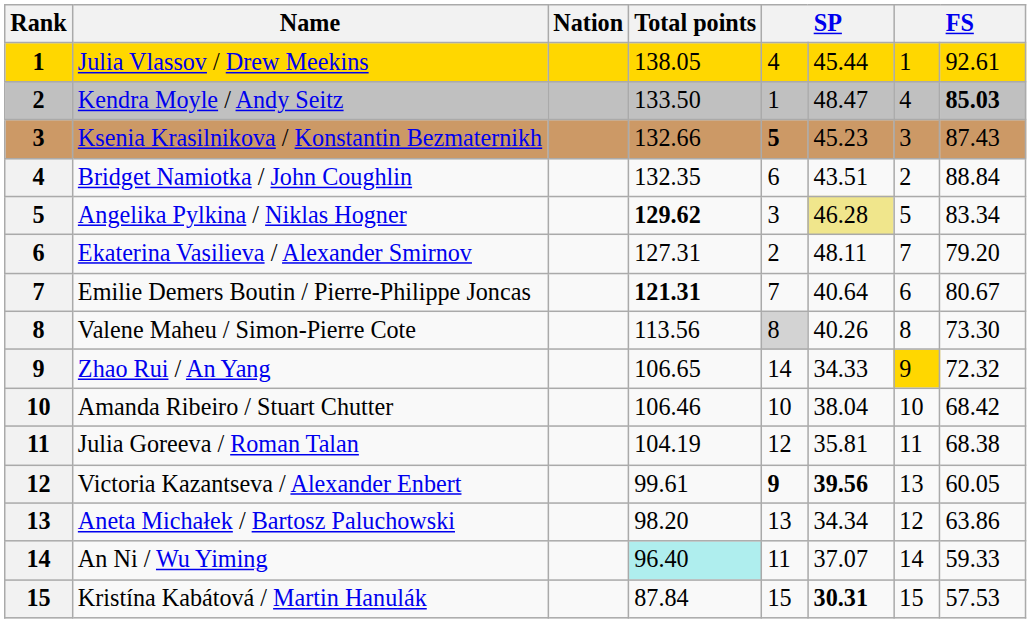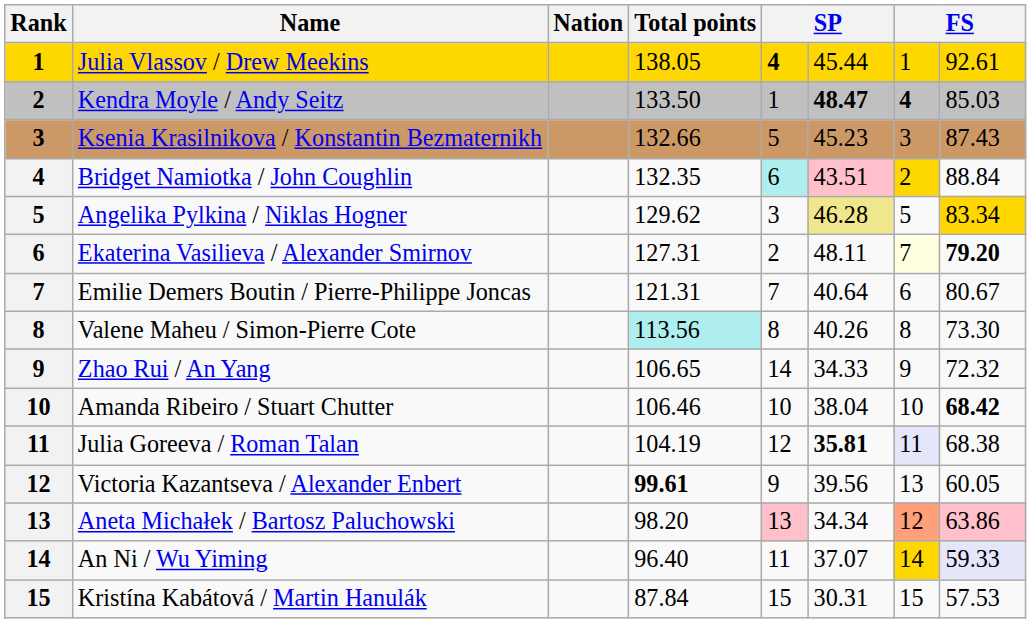(773, 61) normal -> (773, 61) bold
(841, 100) normal -> (841, 100) bold
(905, 100) normal -> (905, 100) bold
(973, 100) bold -> (973, 100) normal
(773, 138) bold -> (773, 138) normal
(773, 176) no background -> (773, 176) paleturquoise background
(841, 176) no background -> (841, 176) pink background
(905, 176) no background -> (905, 176) gold background
(668, 215) bold -> (668, 215) normal
(973, 215) no background -> (973, 215) gold background
(905, 253) no background -> (905, 253) lightyellow background
(973, 253) normal -> (973, 253) bold
(668, 291) bold -> (668, 291) normal
(667, 330) no background -> (667, 330) paleturquoise background
(773, 330) lightgrey background -> (773, 330) no background
(905, 368) gold background -> (905, 368) no background
(973, 406) normal -> (973, 406) bold
(841, 445) normal -> (841, 445) bold
(911, 445) no background -> (911, 445) lavender background
(661, 483) normal -> (661, 483) bold
(773, 483) bold -> (773, 483) normal
(841, 483) bold -> (841, 483) normal
(779, 521) no background -> (779, 521) pink background
(911, 521) no background -> (911, 521) lightsalmon background
(973, 521) no background -> (973, 521) pink background
(661, 560) paleturquoise background -> (661, 560) no background
(911, 560) no background -> (911, 560) gold background
(973, 560) no background -> (973, 560) lavender background
(841, 598) bold -> (841, 598) normal
